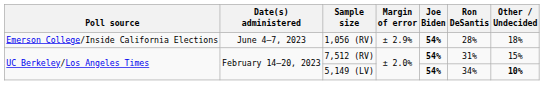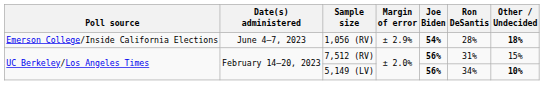(515, 39) normal -> (515, 39) bold
(433, 55) 54% -> (433, 55) 56%
(433, 71) 54% -> (433, 71) 56%
